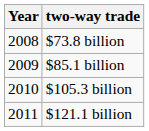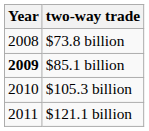(23, 65) normal -> (23, 65) bold
